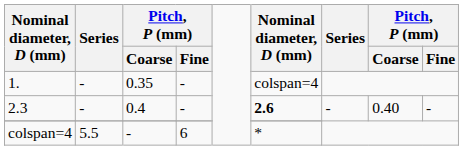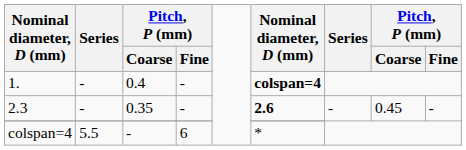(140, 83) 0.35 -> (136, 83) 0.4
(286, 83) normal -> (288, 83) bold
(136, 108) 0.4 -> (140, 108) 0.35
(386, 108) 0.40 -> (388, 108) 0.45
